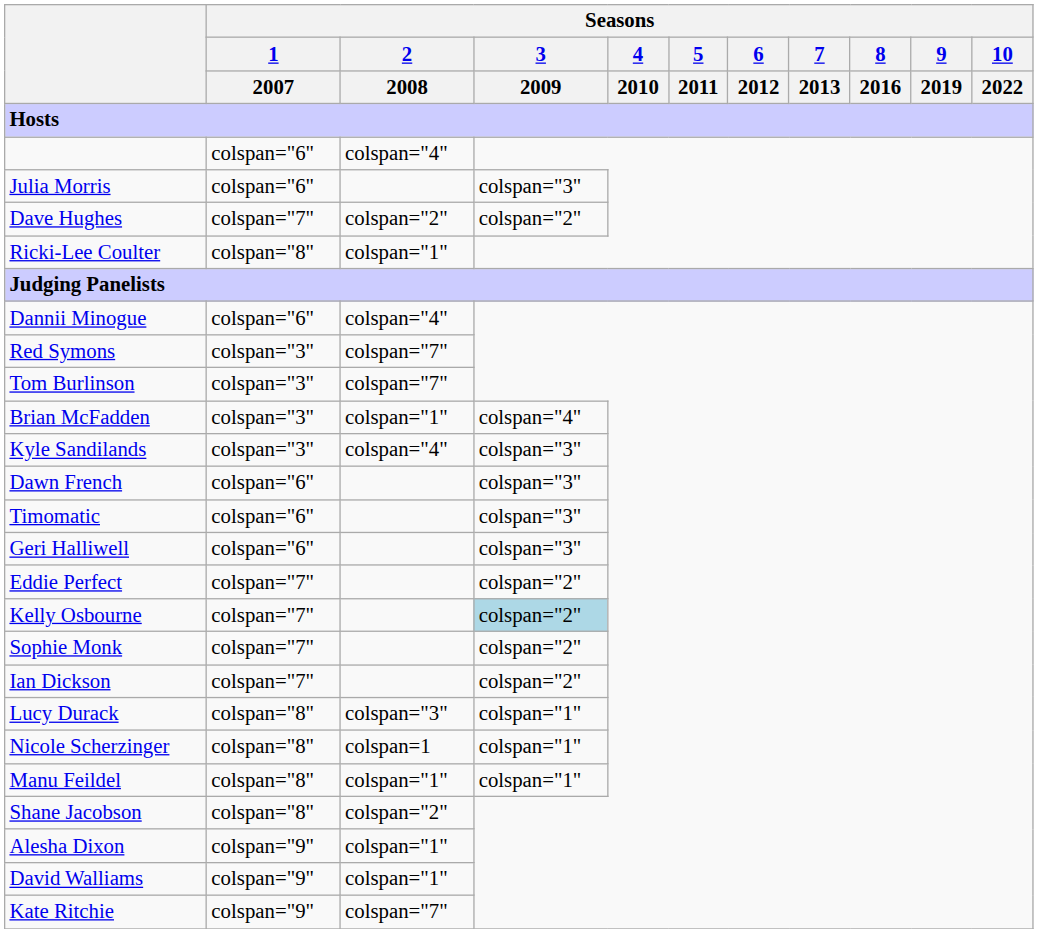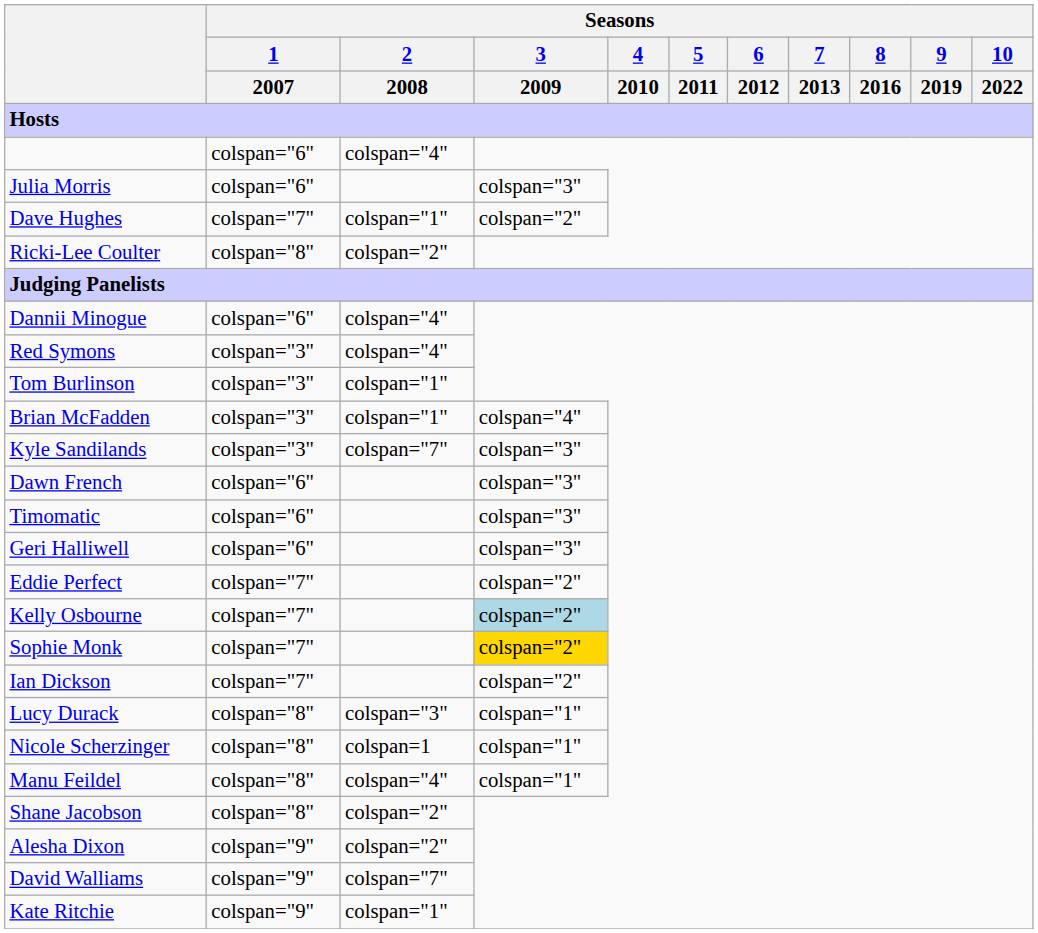(396, 218) colspan="2" -> (396, 218) colspan="1"
(396, 251) colspan="1" -> (396, 251) colspan="2"
(396, 350) colspan="7" -> (396, 350) colspan="4"
(396, 383) colspan="7" -> (396, 383) colspan="1"
(396, 449) colspan="4" -> (396, 449) colspan="7"
(530, 647) no background -> (530, 647) gold background
(396, 779) colspan="1" -> (396, 779) colspan="4"
(396, 845) colspan="1" -> (396, 845) colspan="2"
(396, 878) colspan="1" -> (396, 878) colspan="7"
(396, 911) colspan="7" -> (396, 911) colspan="1"
